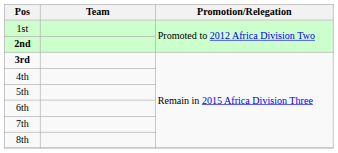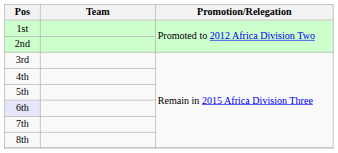(22, 44) bold -> (22, 44) normal
(22, 60) bold -> (22, 60) normal
(22, 108) no background -> (22, 108) lavender background
